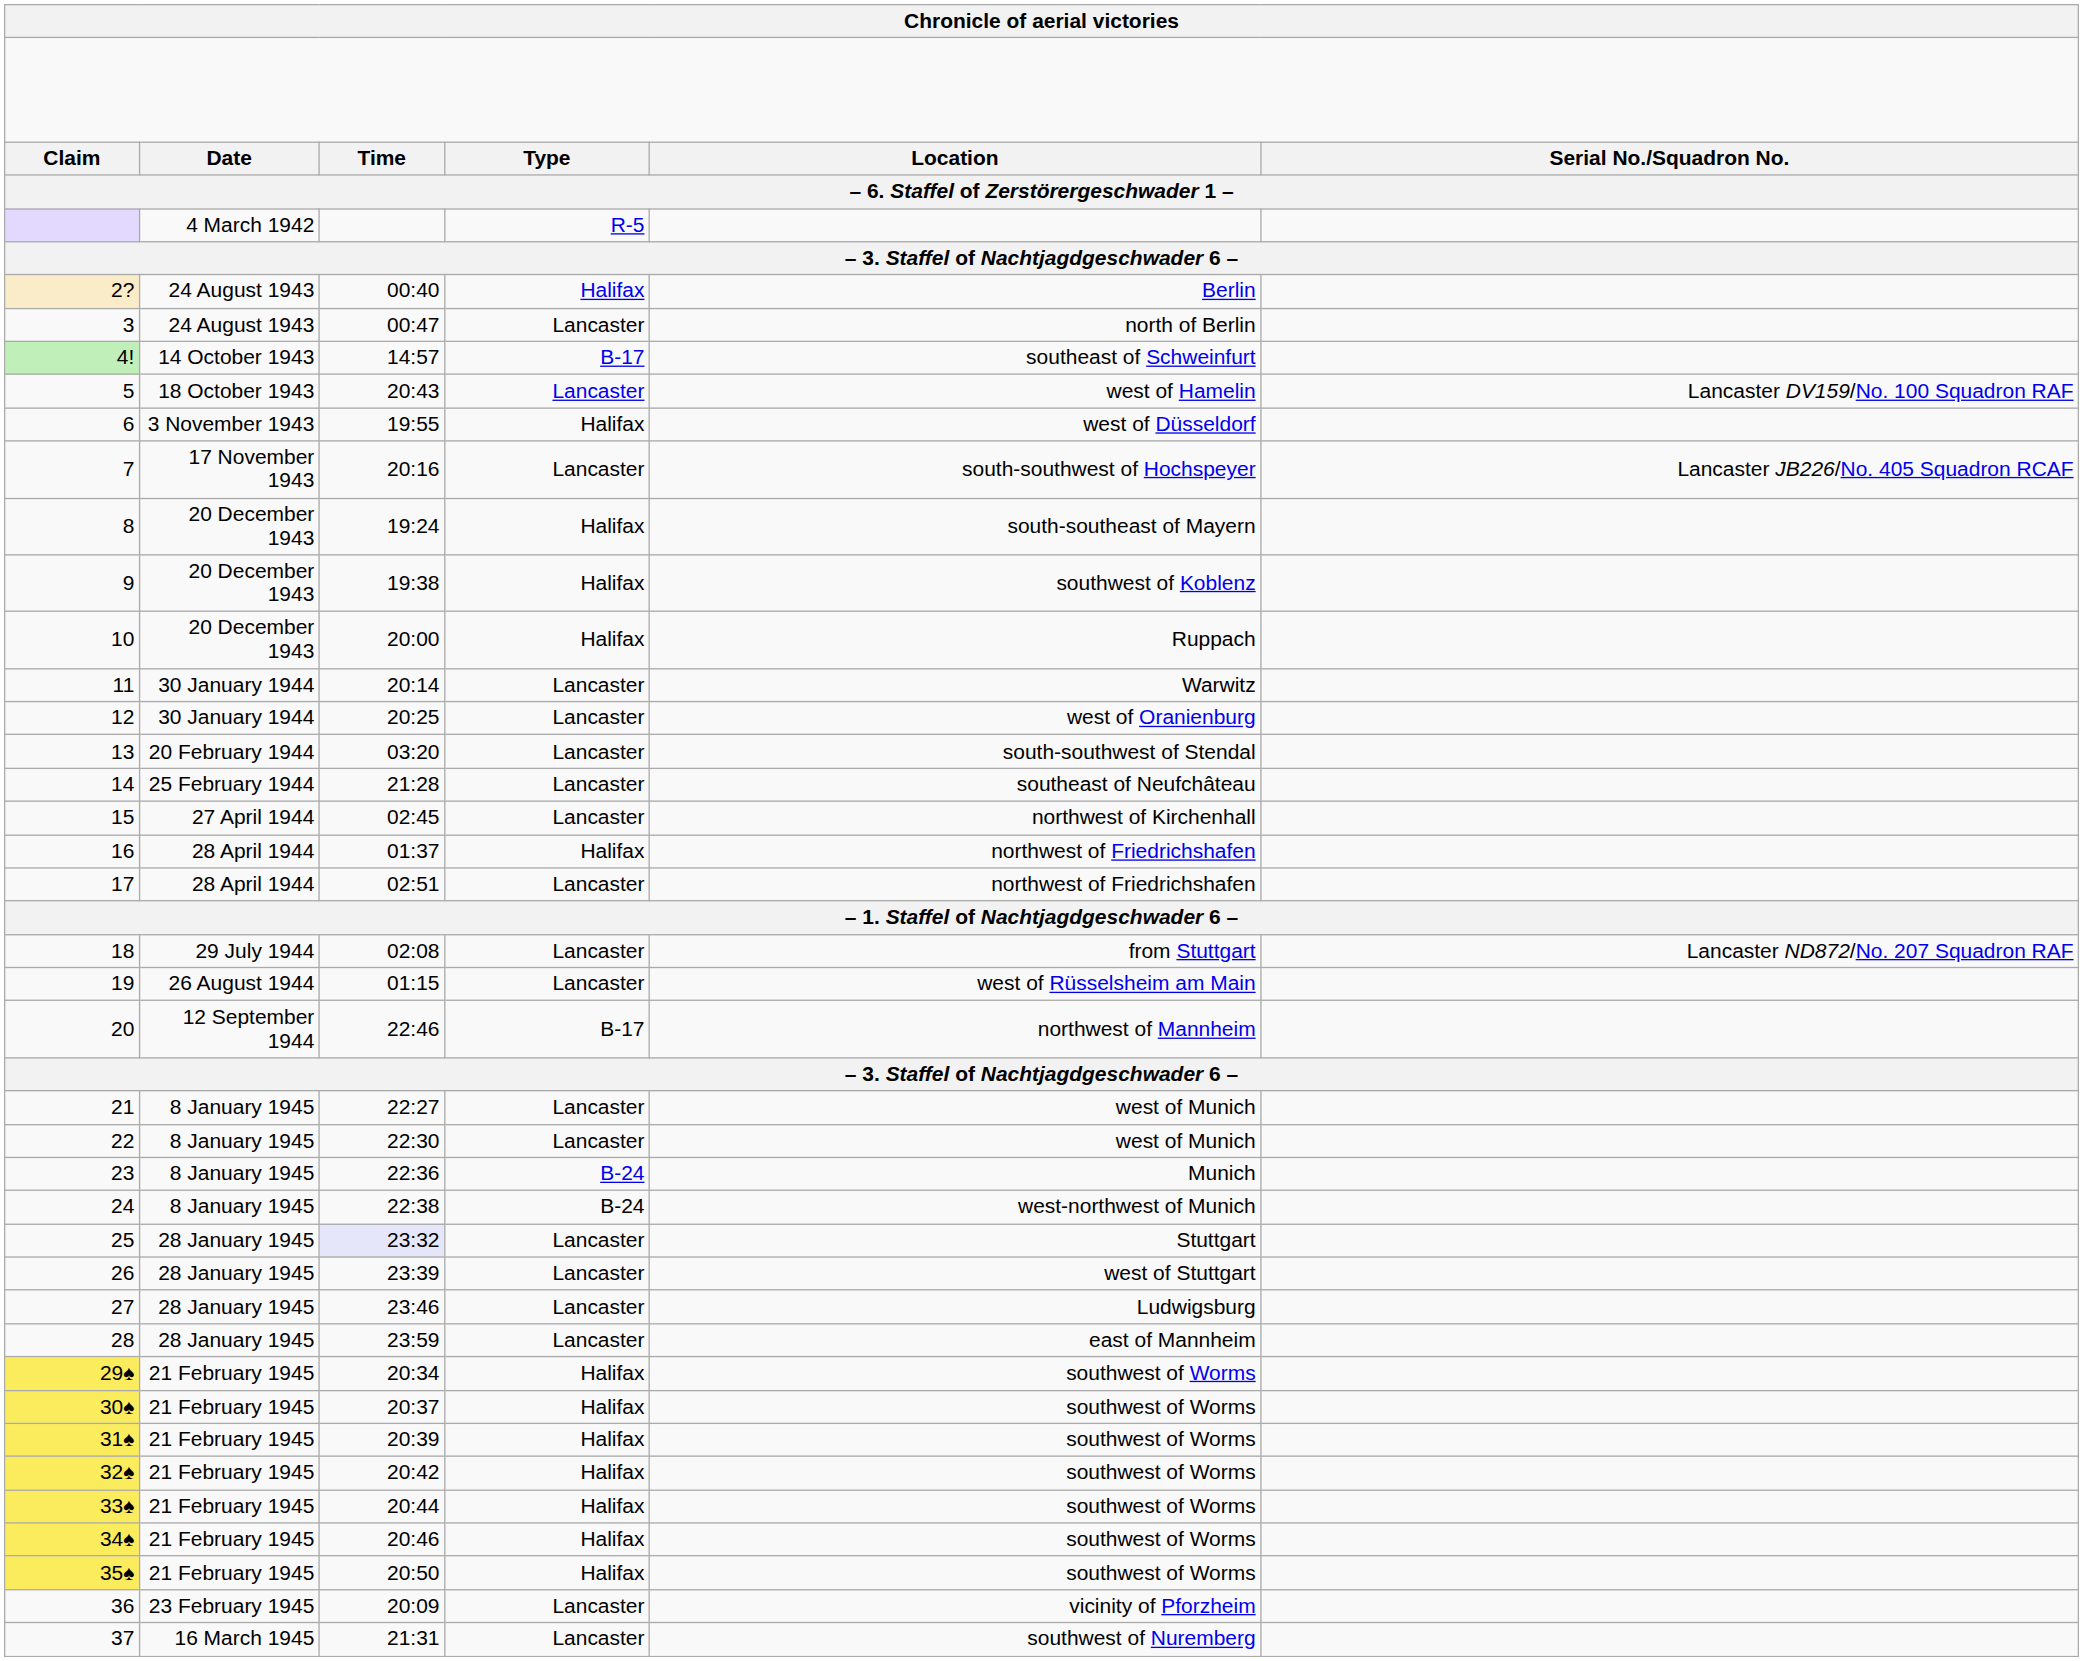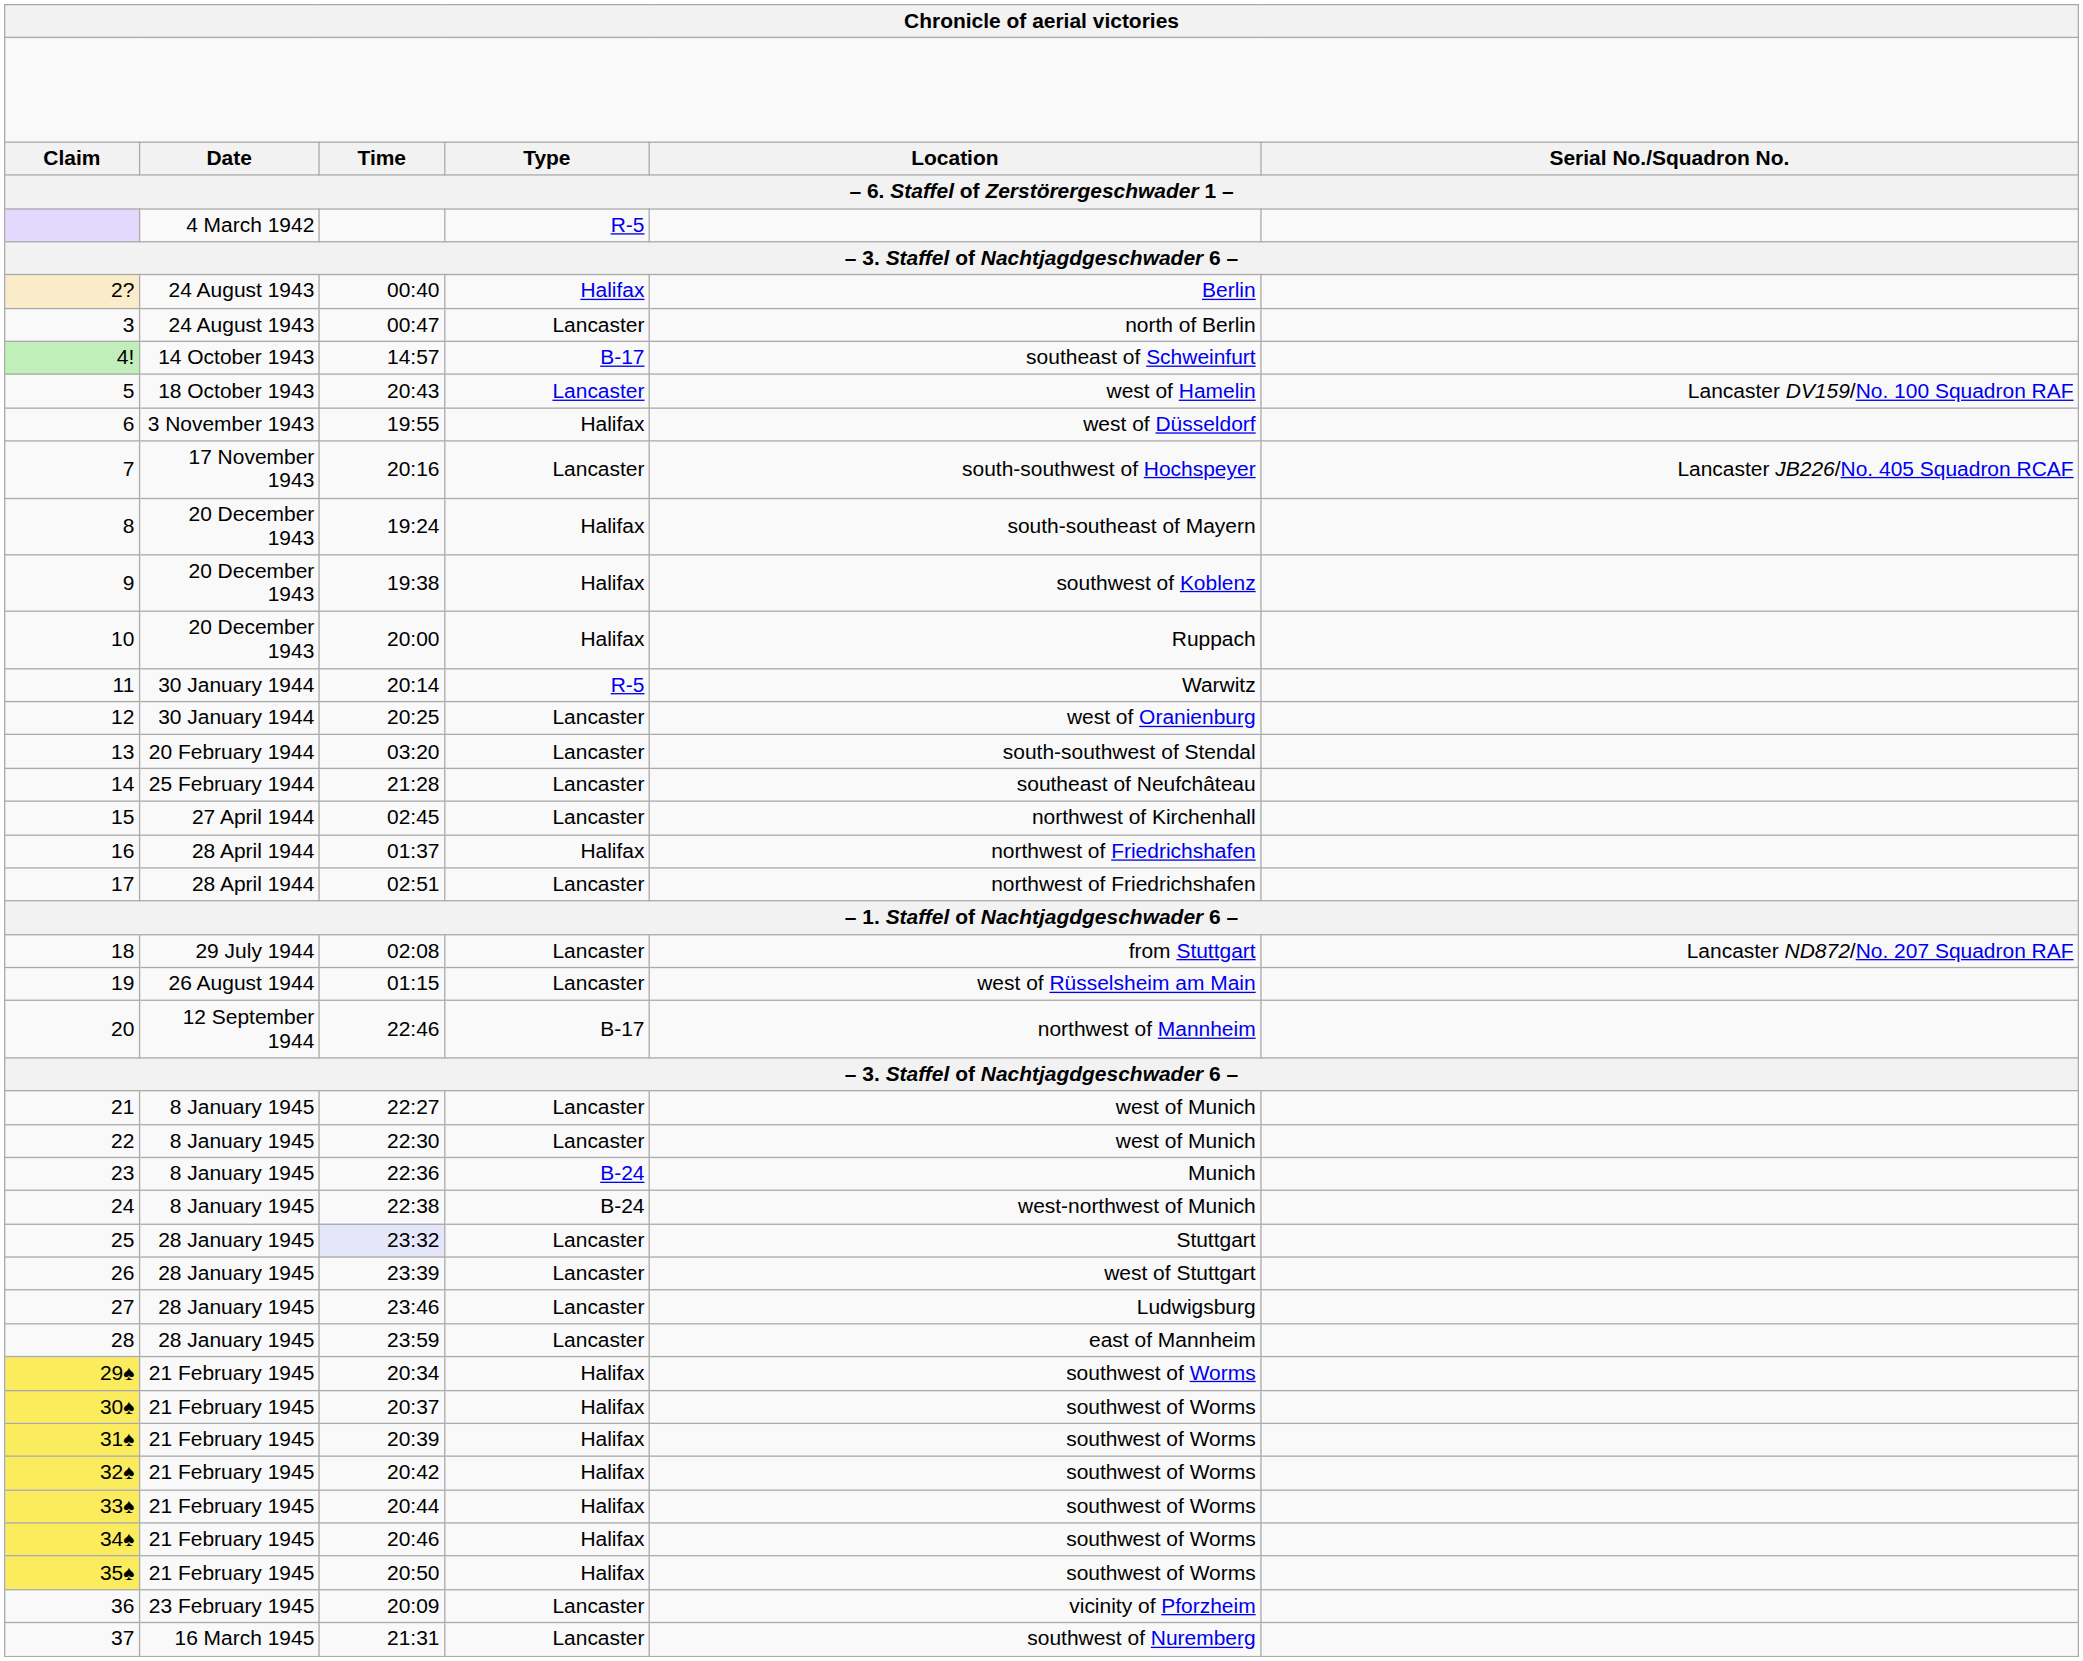(598, 684) Lancaster -> (628, 684) R-5
